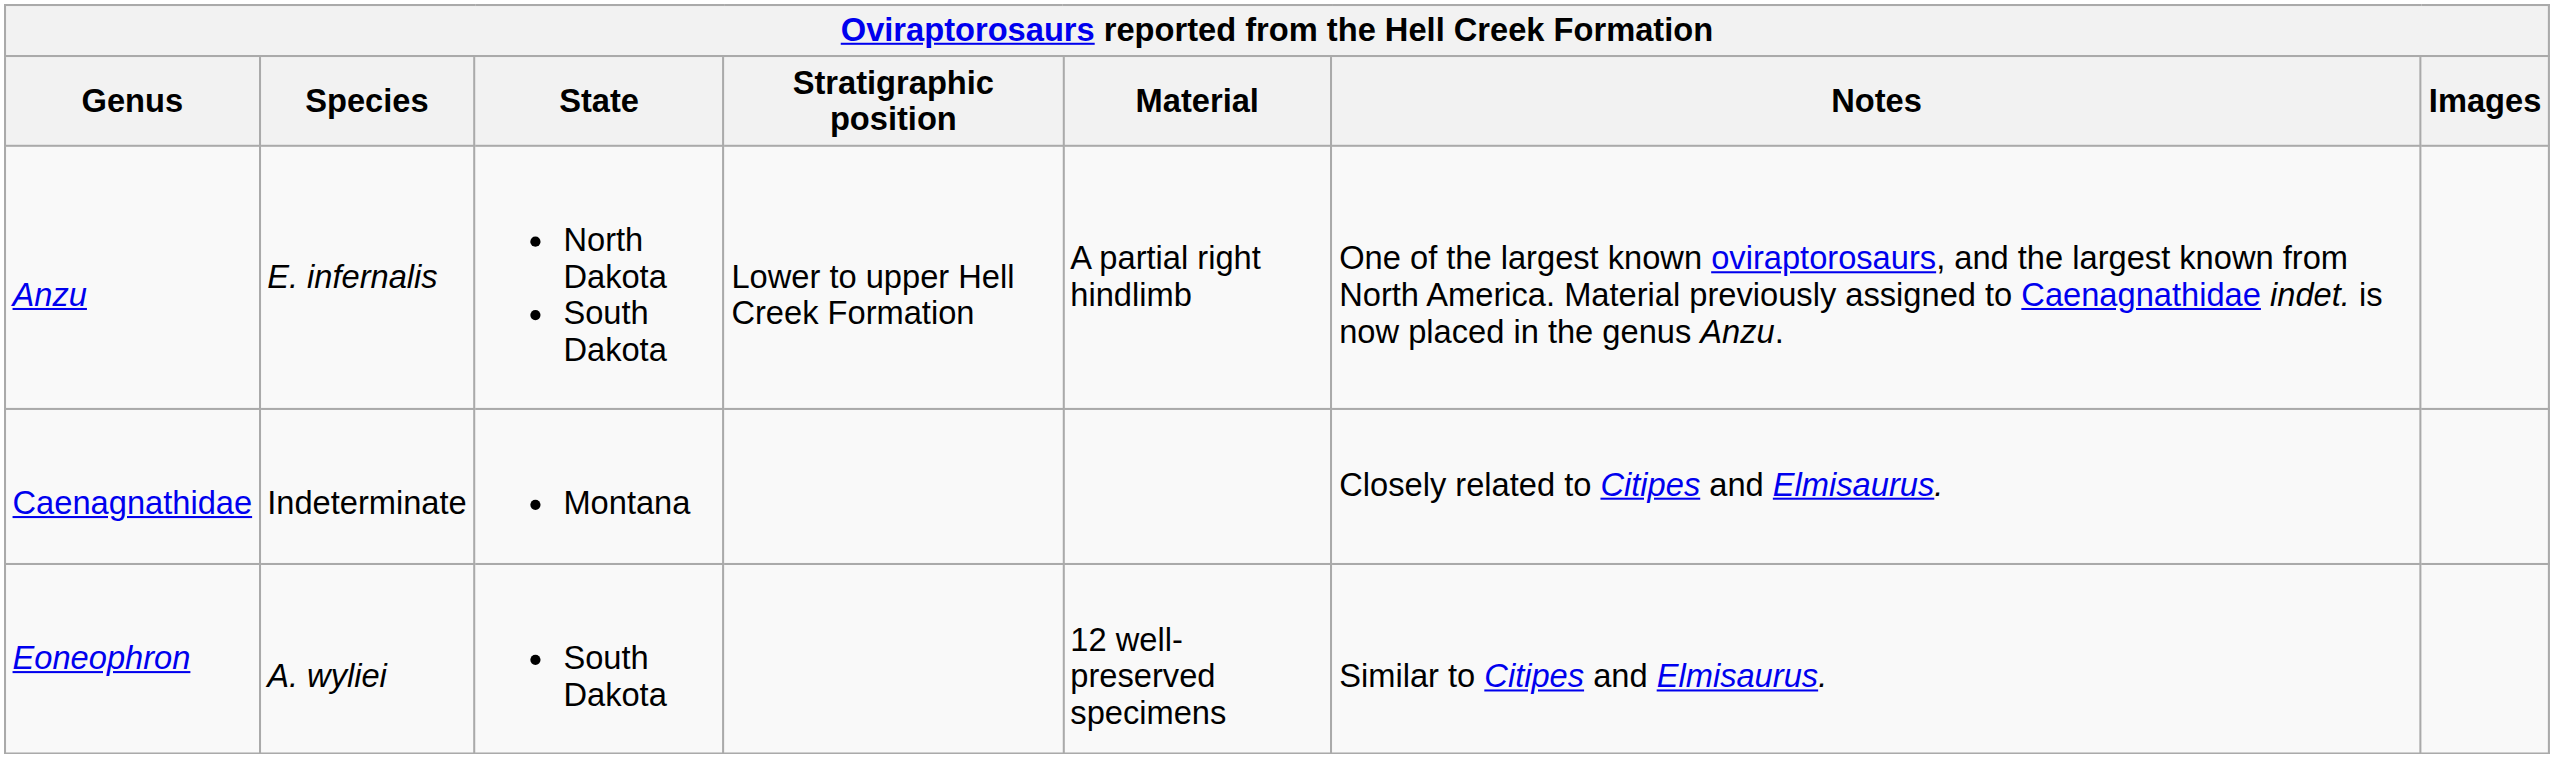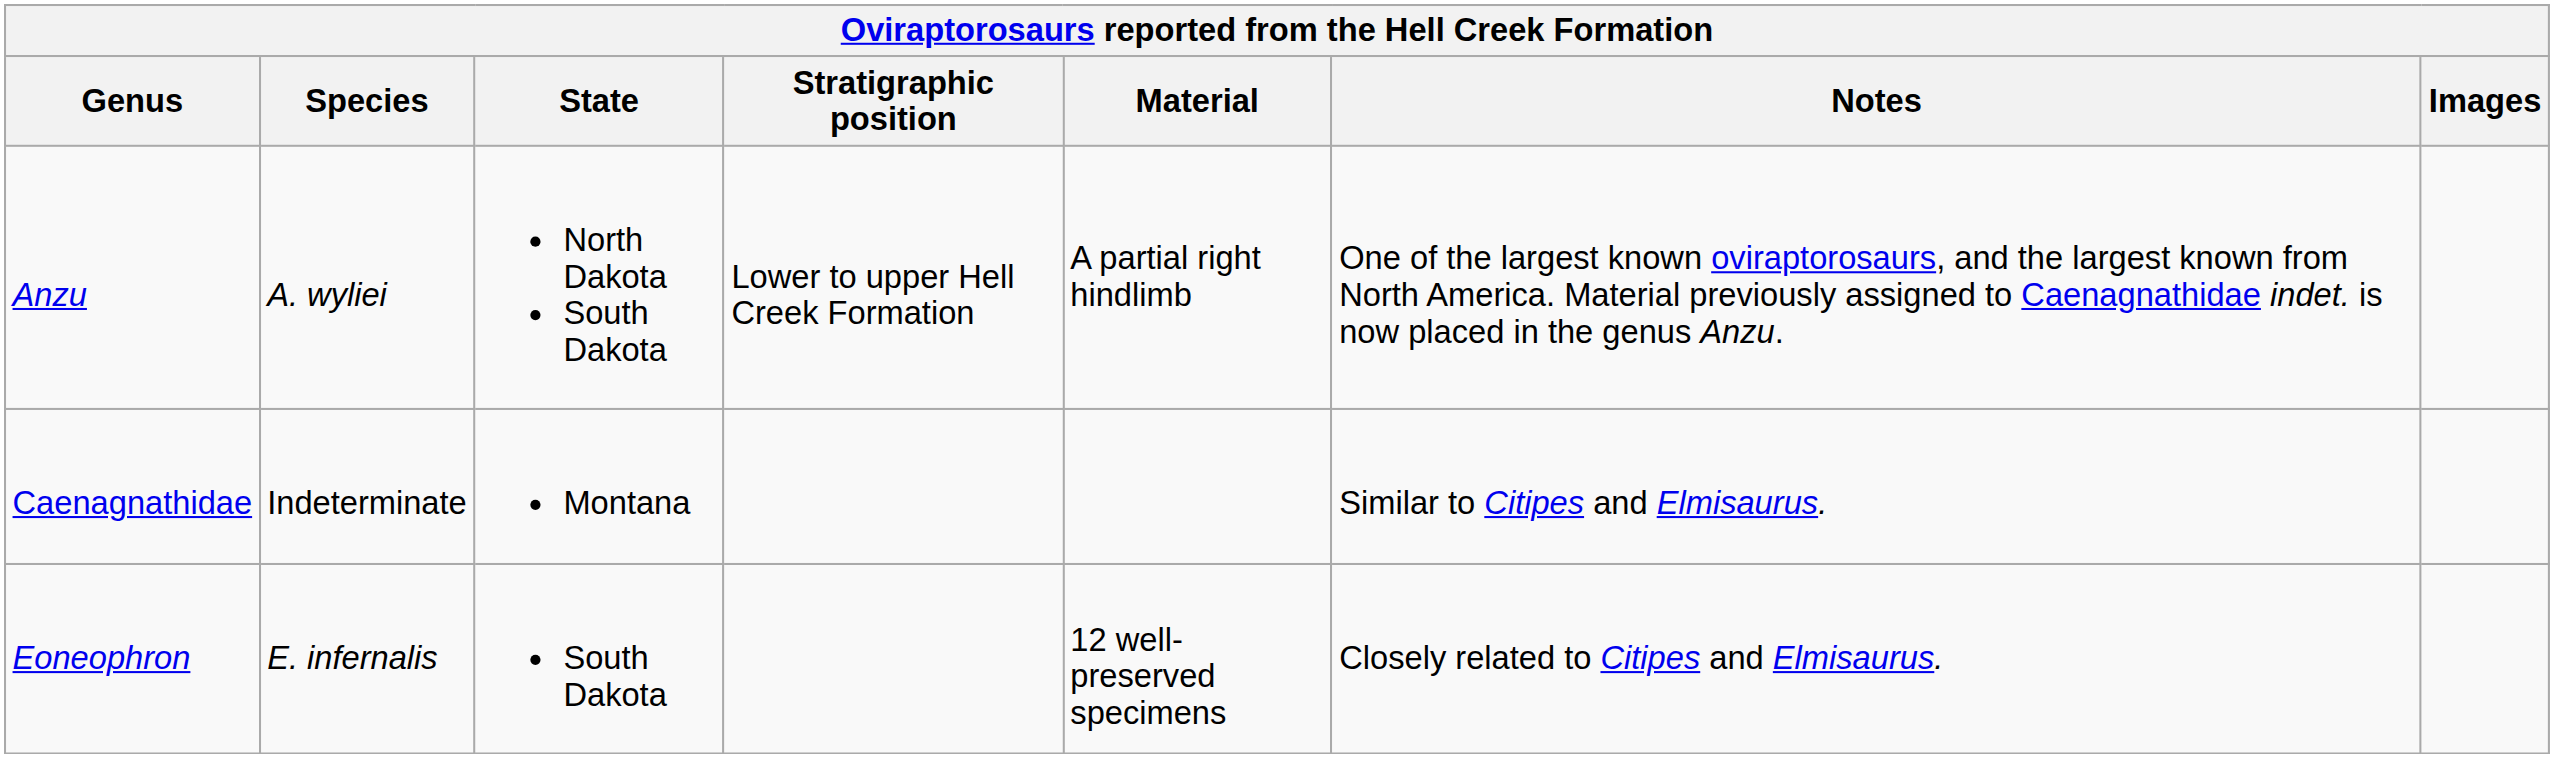(352, 276) E. infernalis -> (327, 295) A. wyliei
(1641, 485) Closely related to Citipes and Elmisaurus. -> (1583, 503) Similar to Citipes and Elmisaurus.
(327, 676) A. wyliei -> (352, 657) E. infernalis
(1583, 676) Similar to Citipes and Elmisaurus. -> (1641, 657) Closely related to Citipes and Elmisaurus.
